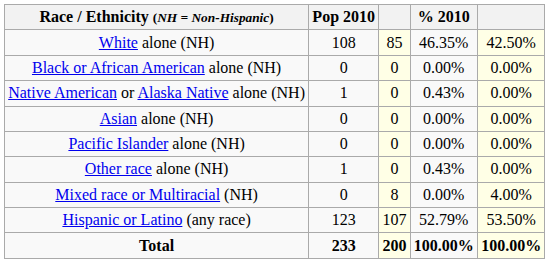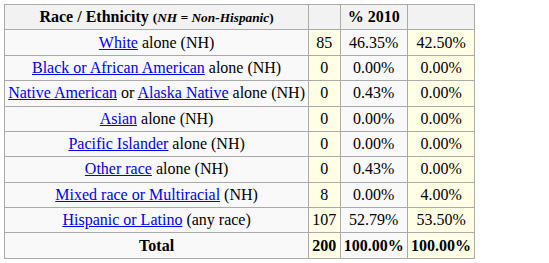- column: (344, 17)
